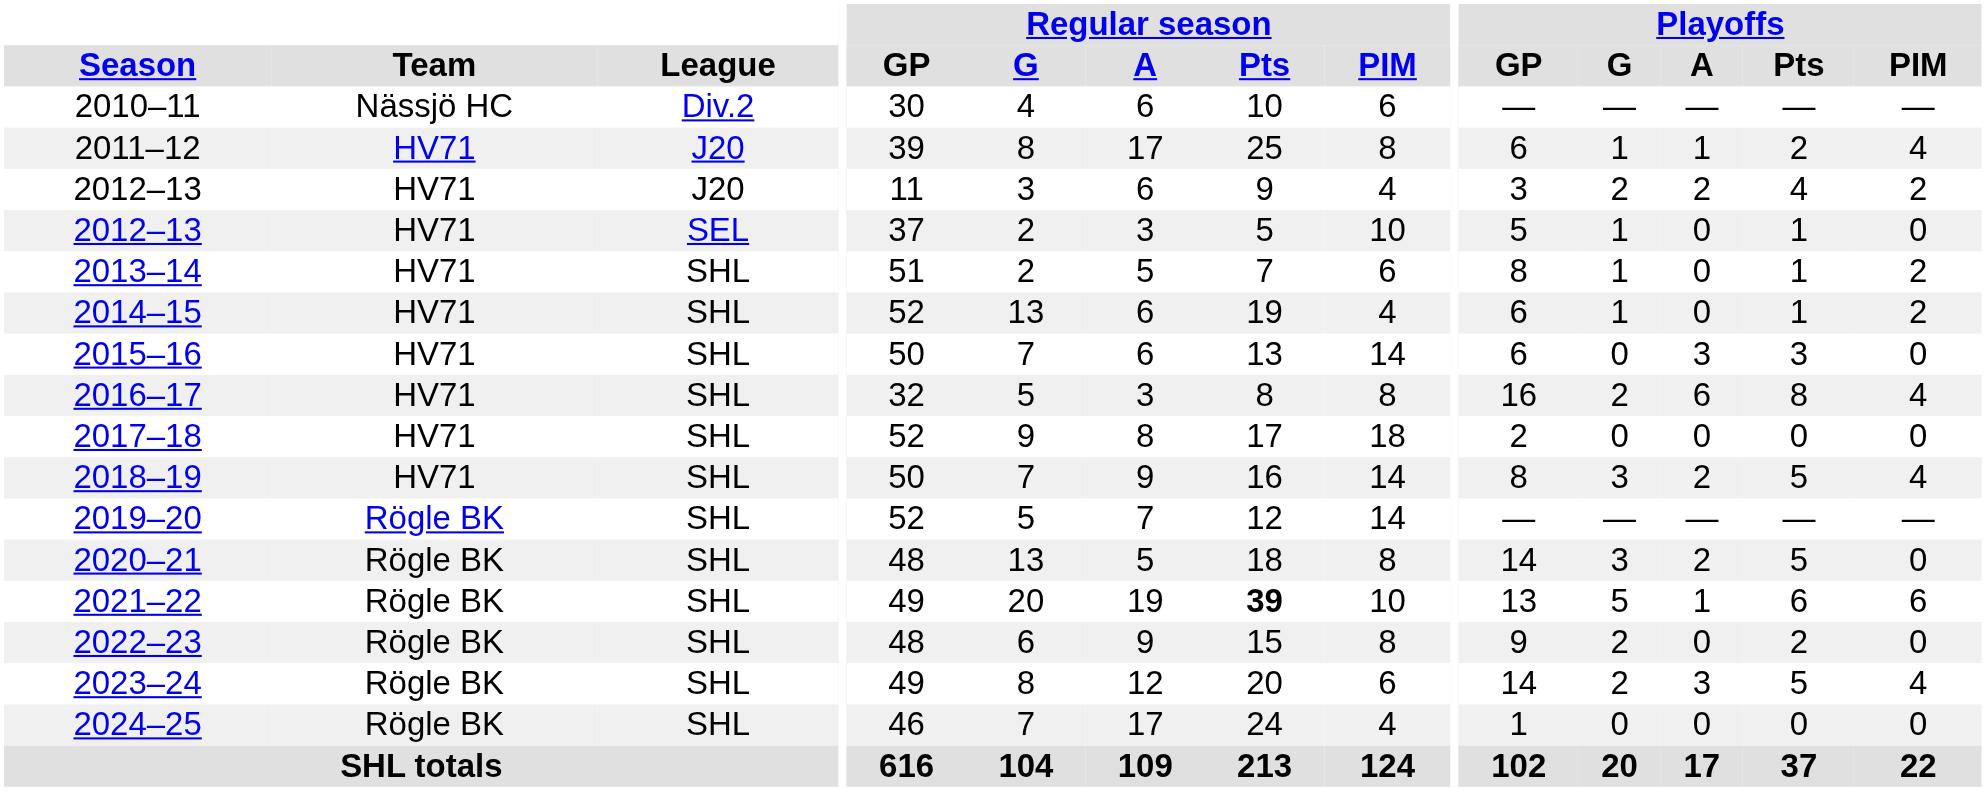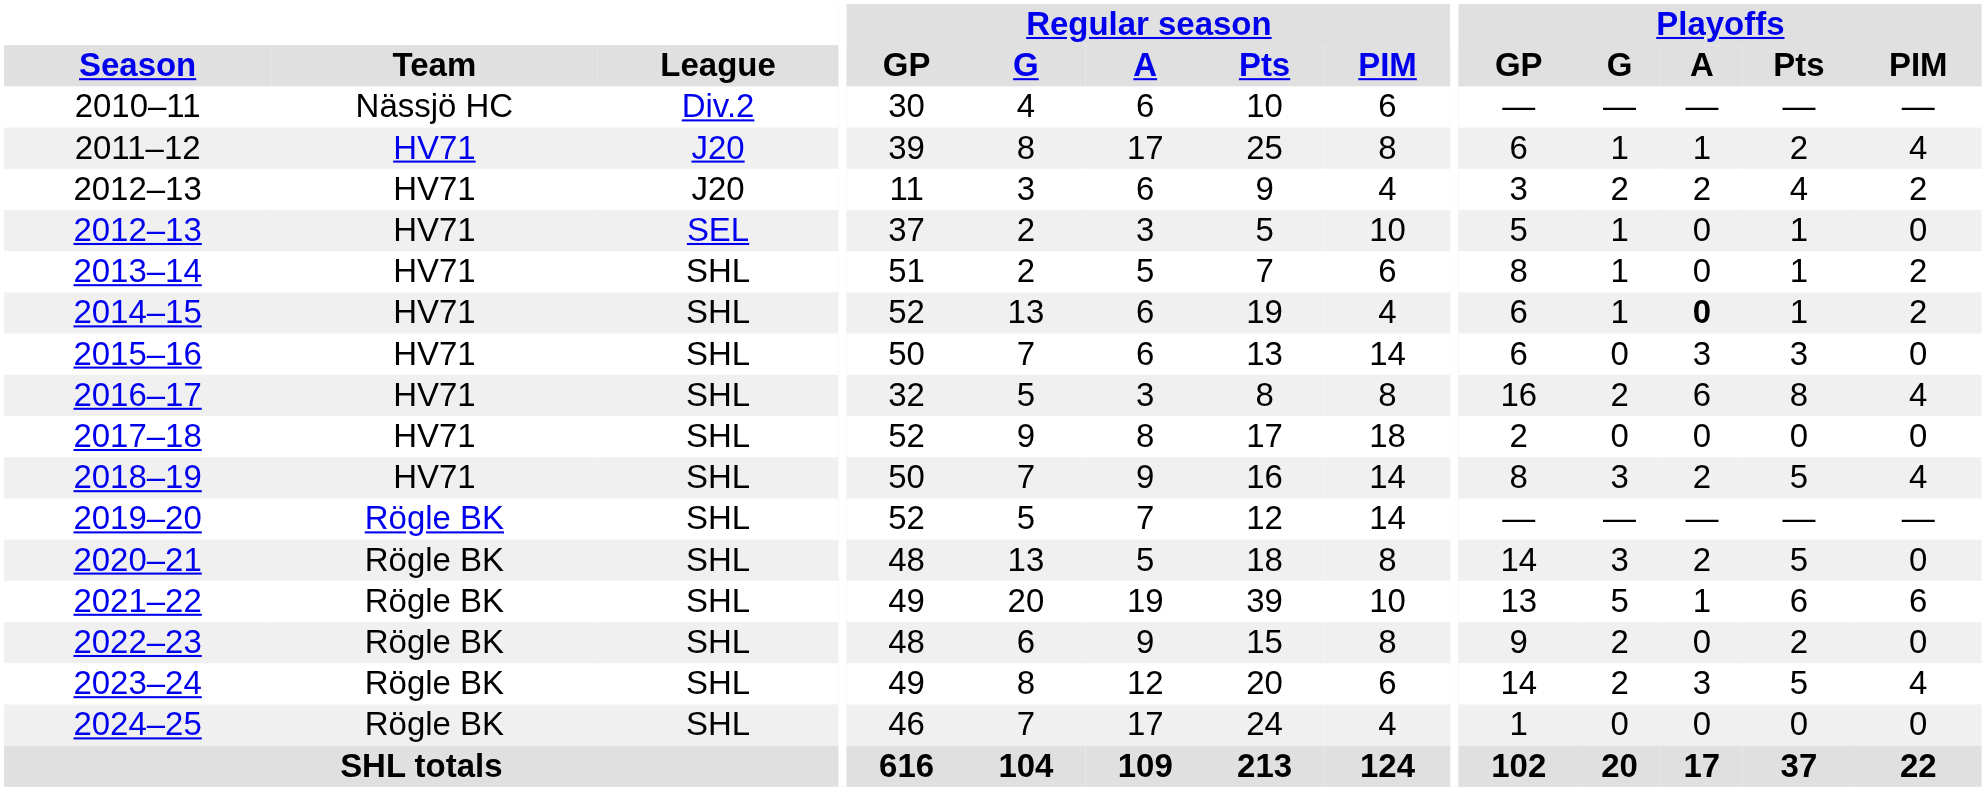(1702, 312) normal -> (1702, 312) bold
(1265, 600) bold -> (1265, 600) normal
